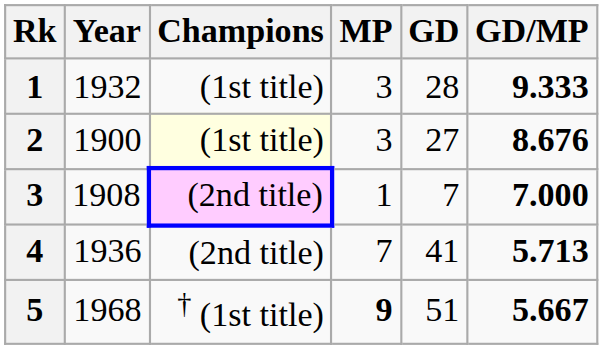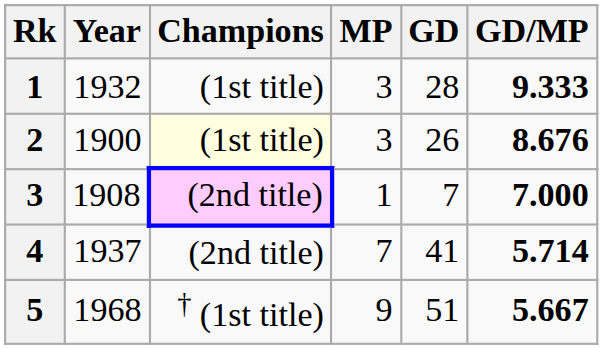(442, 140) 27 -> (442, 140) 26
(107, 251) 1936 -> (107, 251) 1937
(550, 251) 5.713 -> (550, 251) 5.714
(384, 310) bold -> (384, 310) normal
